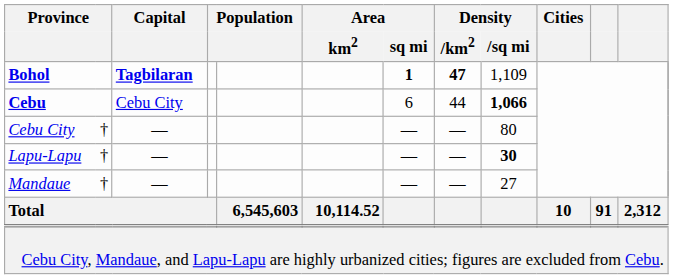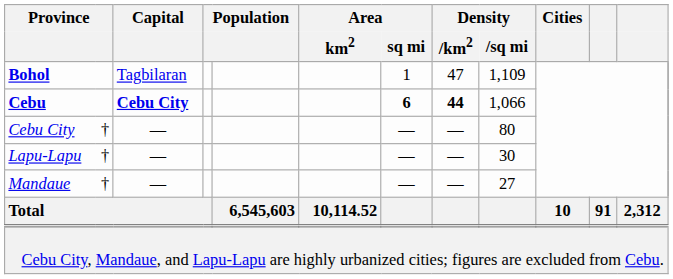(154, 75) bold -> (152, 75) normal
(409, 75) bold -> (407, 75) normal
(457, 75) bold -> (456, 75) normal
(149, 102) normal -> (153, 102) bold
(409, 102) normal -> (407, 102) bold
(457, 102) normal -> (456, 102) bold
(509, 102) bold -> (507, 102) normal
(509, 156) bold -> (507, 156) normal
